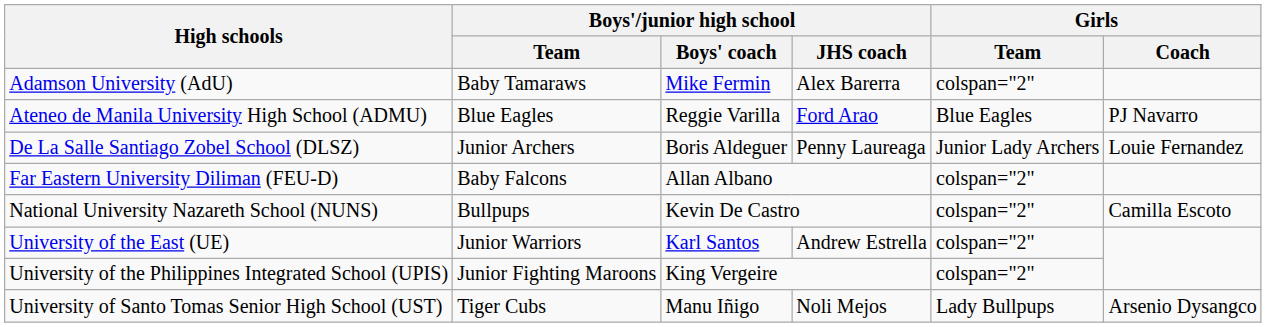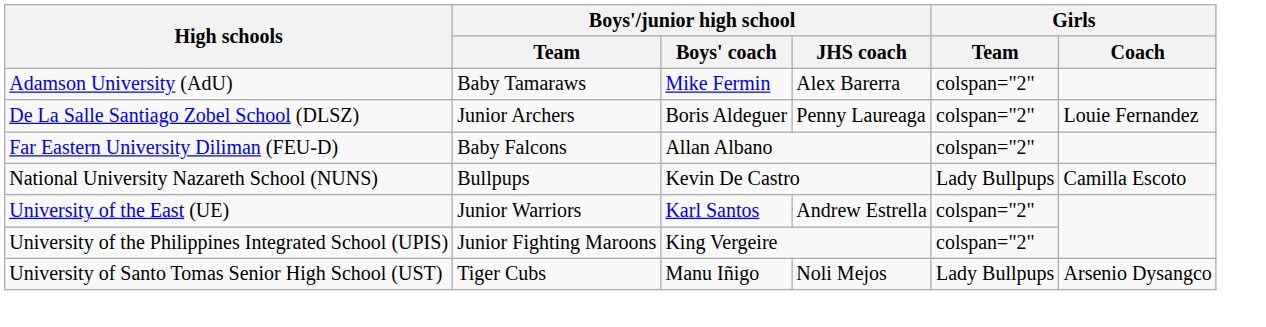- row: (218, 115)
(1018, 147) Junior Lady Archers -> (985, 115) colspan="2"
(985, 210) colspan="2" -> (995, 178) Lady Bullpups
